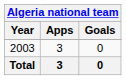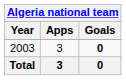(100, 48) normal -> (100, 48) bold
